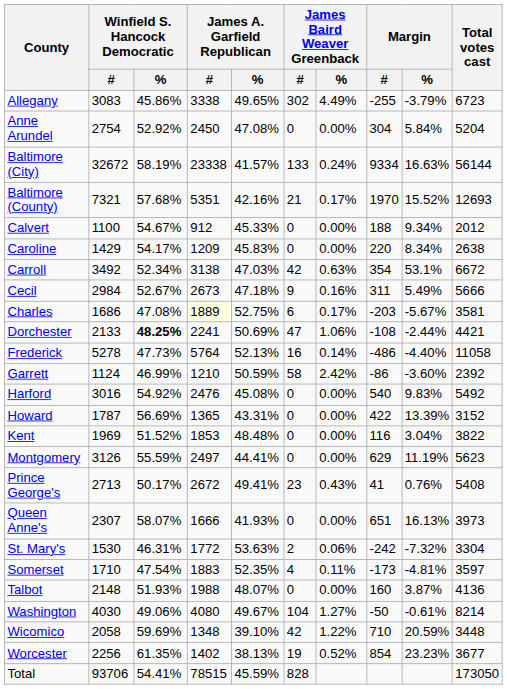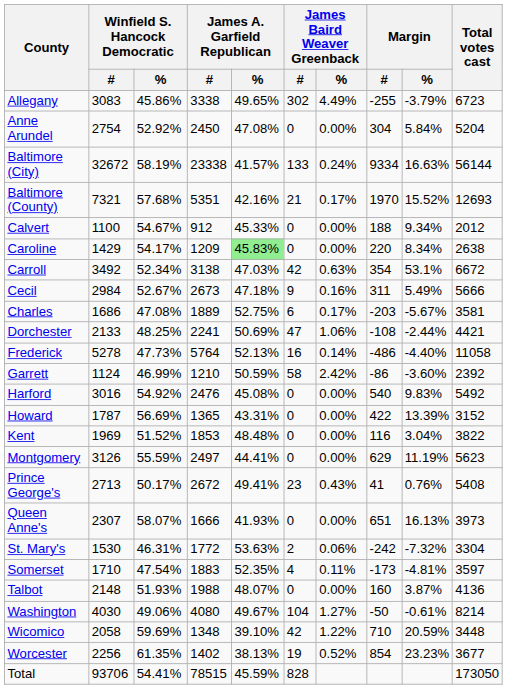(257, 249) no background -> (257, 249) lightgreen background
(205, 311) lightyellow background -> (205, 311) no background
(159, 332) bold -> (159, 332) normal
